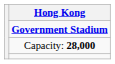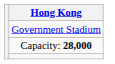(60, 29) bold -> (56, 29) normal
